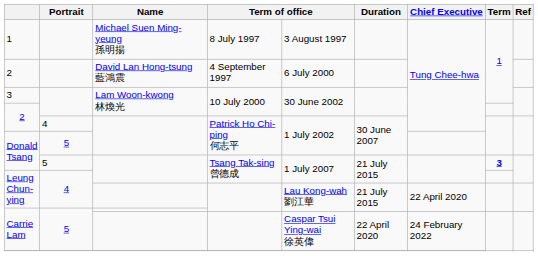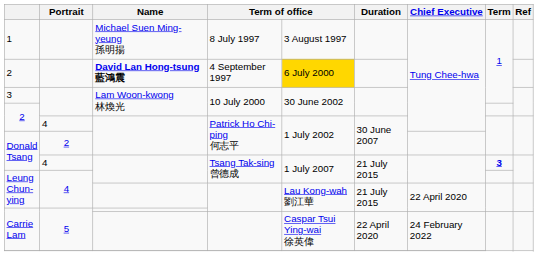(144, 72) normal -> (147, 72) bold
(309, 73) no background -> (309, 73) gold background
(66, 143) 5 -> (66, 143) 2
(45, 162) 5 -> (45, 162) 4
